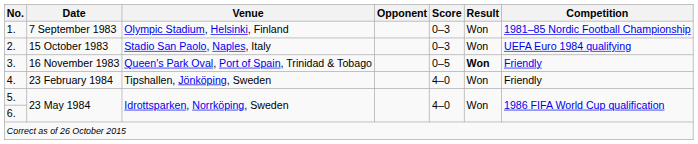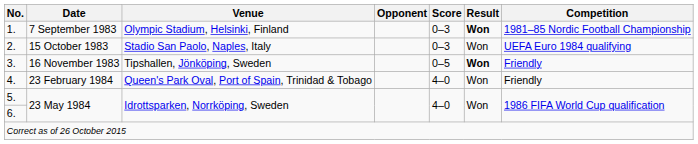(477, 30) normal -> (478, 30) bold
(248, 63) Queen's Park Oval, Port of Spain, Trinidad & Tobago -> (198, 63) Tipshallen, Jönköping, Sweden
(198, 80) Tipshallen, Jönköping, Sweden -> (248, 80) Queen's Park Oval, Port of Spain, Trinidad & Tobago
